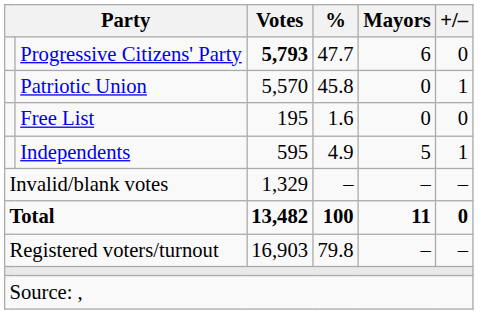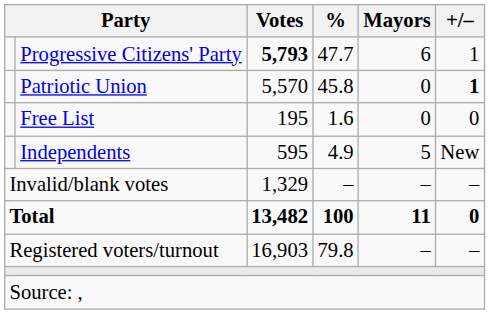(463, 53) 0 -> (474, 53) 1
(463, 86) normal -> (474, 86) bold
(463, 151) 1 -> (460, 151) New
